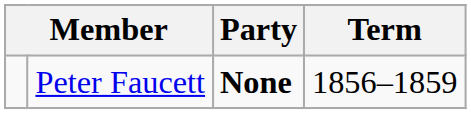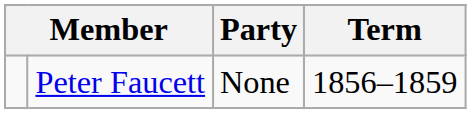(256, 81) bold -> (255, 81) normal
